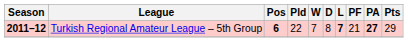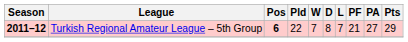(340, 28) bold -> (340, 28) normal
(372, 28) bold -> (372, 28) normal
